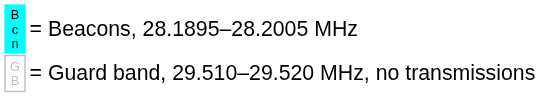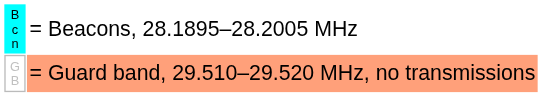(282, 73) no background -> (282, 73) lightsalmon background
